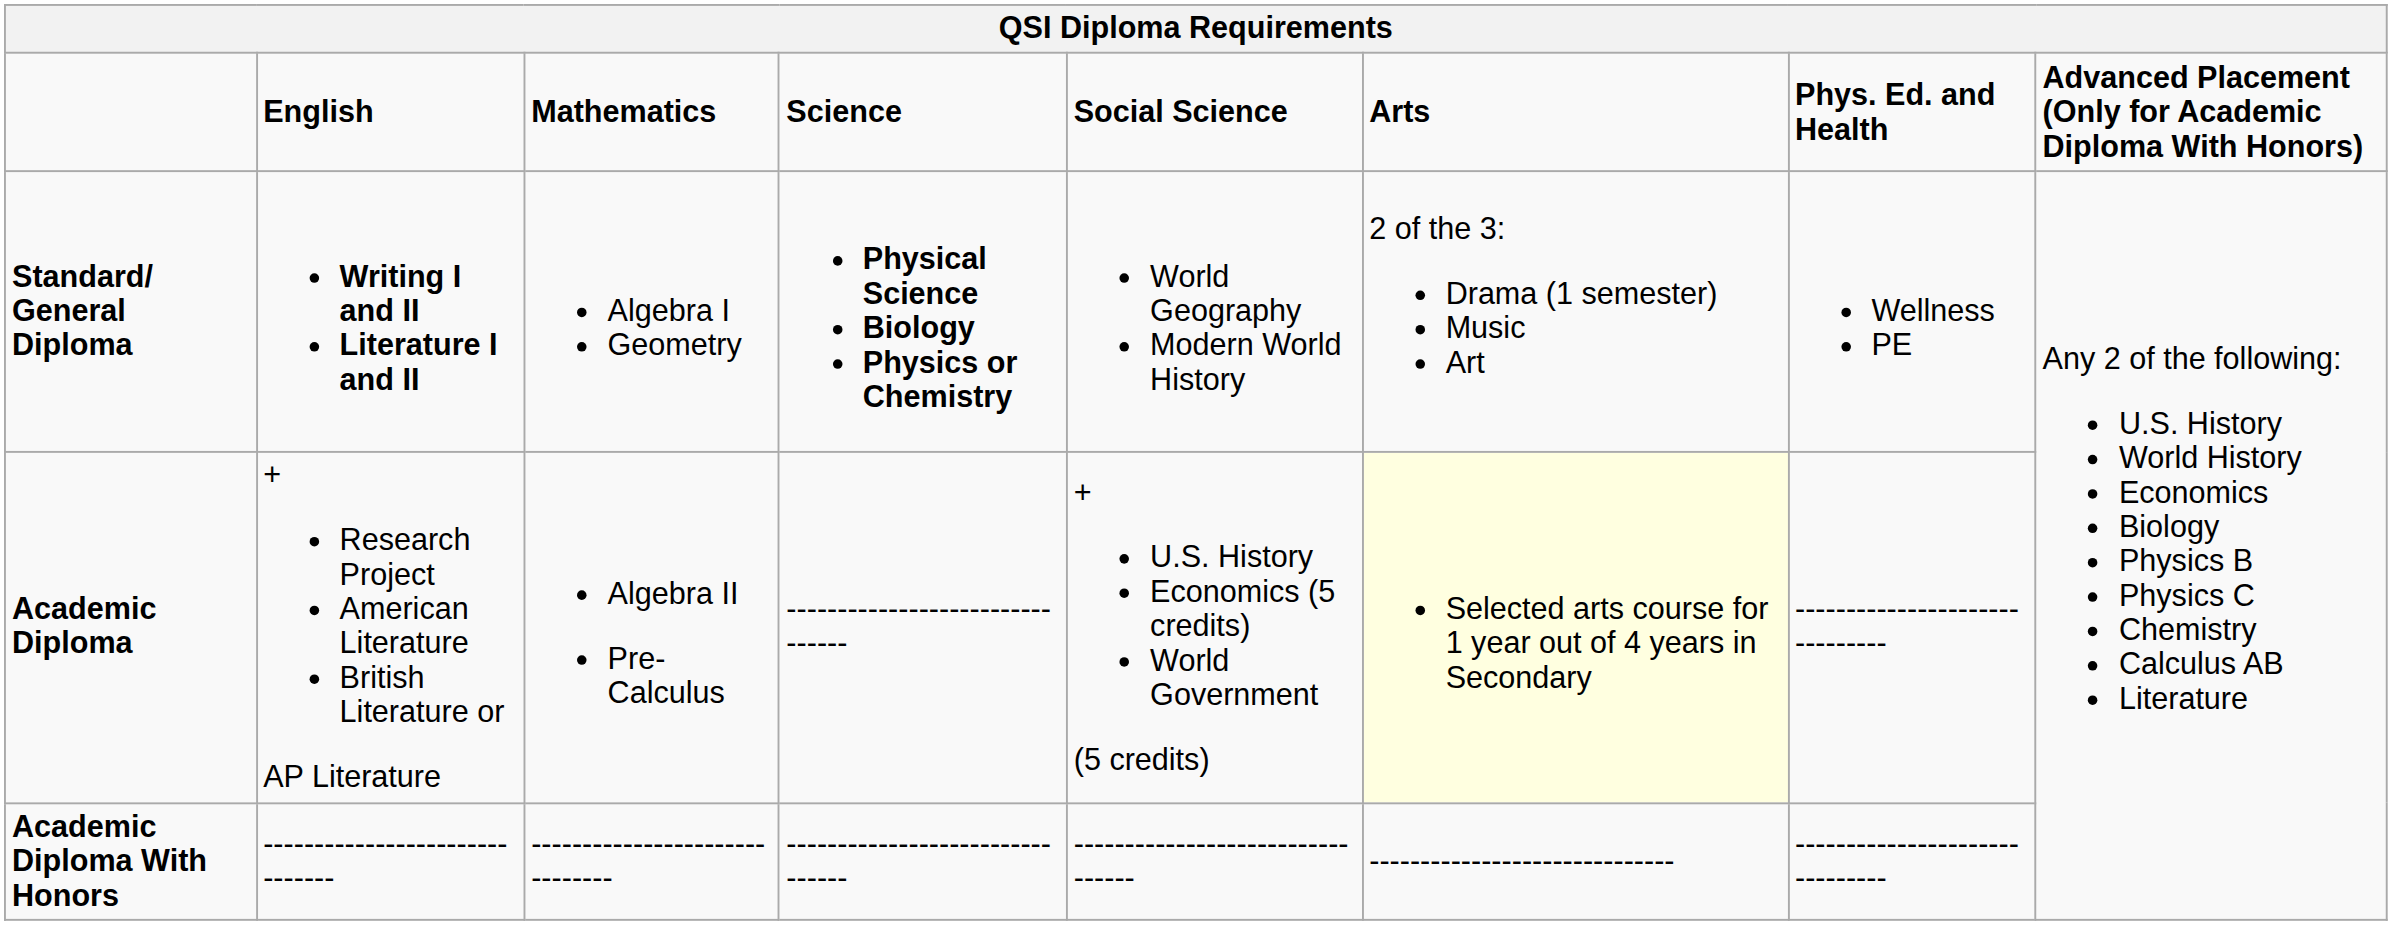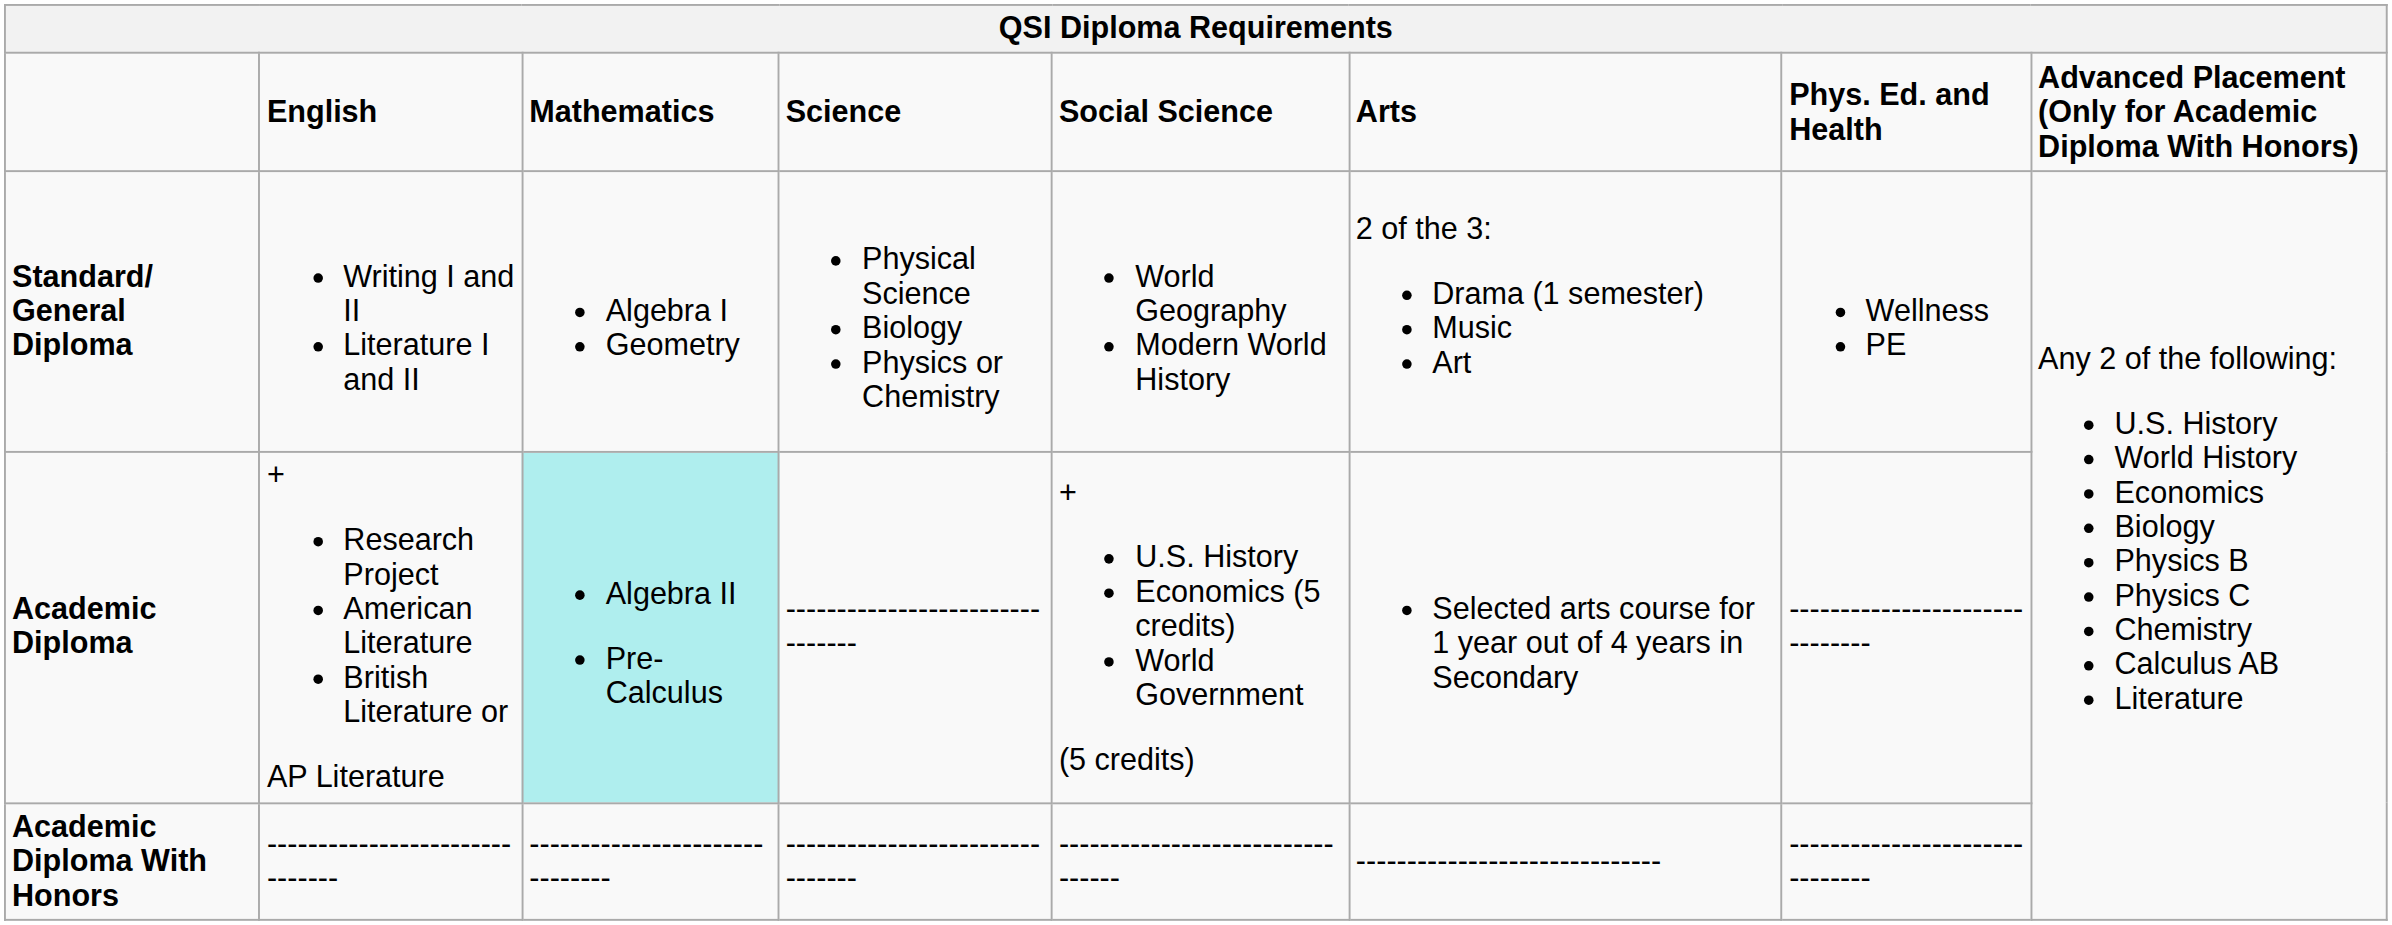(390, 329) bold -> (391, 329) normal
(923, 329) bold -> (915, 329) normal
(652, 644) no background -> (650, 644) paleturquoise background
(1575, 644) lightyellow background -> (1565, 644) no background
